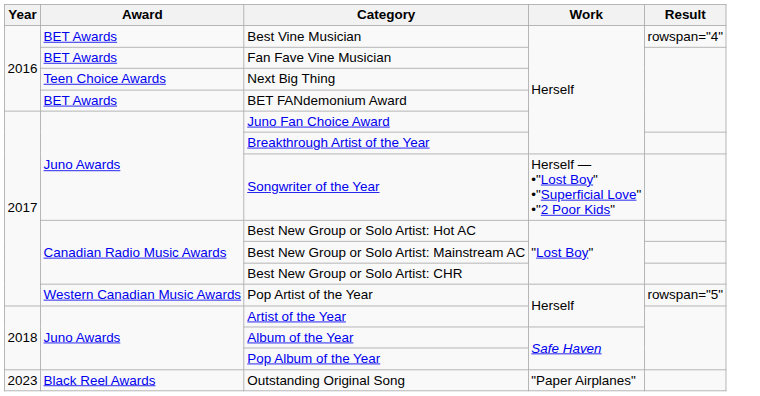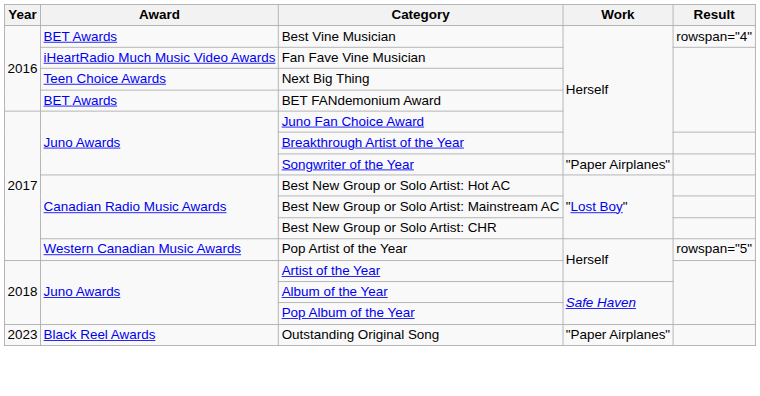(80, 57) BET Awards -> (160, 57) iHeartRadio Much Music Video Awards
(586, 187) Herself — •"Lost Boy" •"Superficial Love" •"2 Poor Kids" -> (618, 164) "Paper Airplanes"
